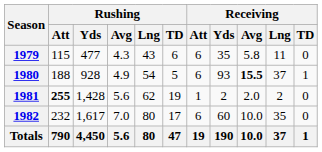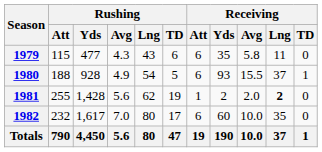(252, 75) bold -> (252, 75) normal
(61, 95) bold -> (61, 95) normal
(280, 95) normal -> (280, 95) bold
